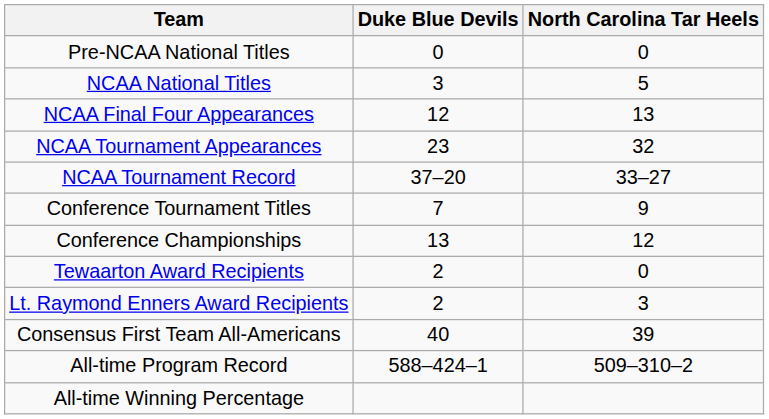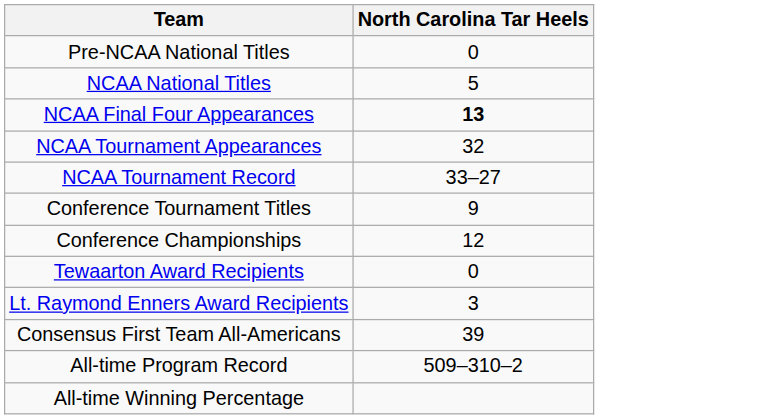- column: (438, 20)
(643, 114) normal -> (473, 114) bold
